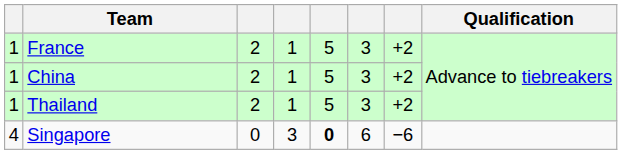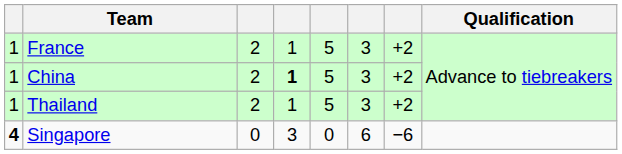(292, 76) normal -> (292, 76) bold
(14, 134) normal -> (14, 134) bold
(329, 134) bold -> (329, 134) normal
